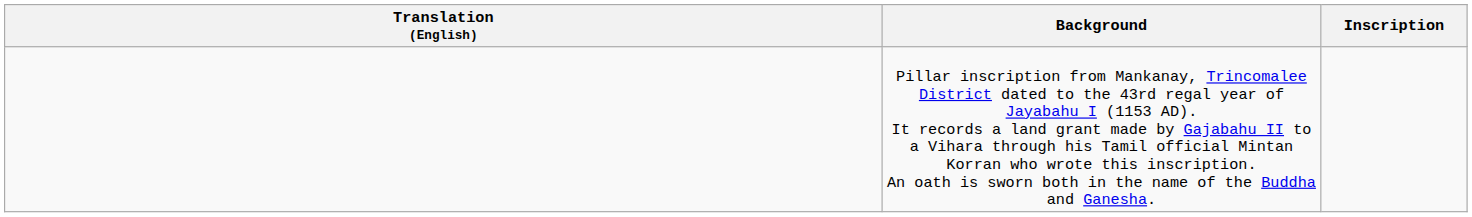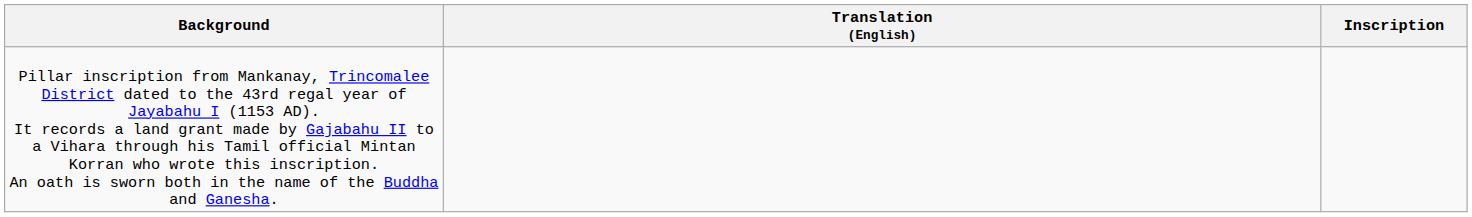columns swapped: (1101, 26) <-> (443, 25)
